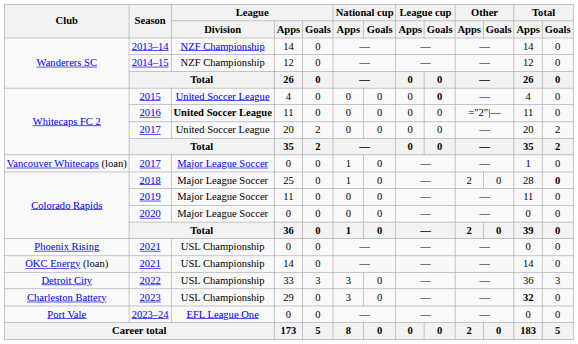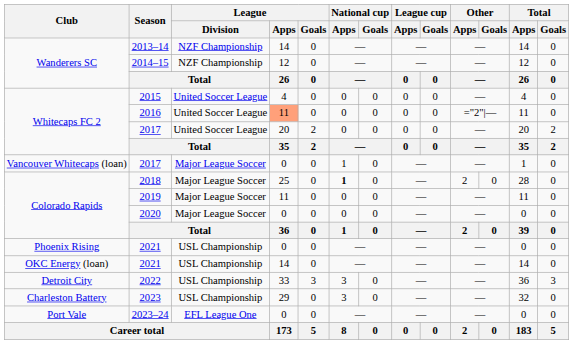(440, 96) bold -> (435, 96) normal
(223, 113) bold -> (220, 113) normal
(288, 113) no background -> (284, 113) lightsalmon background
(348, 180) normal -> (344, 180) bold
(558, 180) bold -> (553, 180) normal
(528, 297) bold -> (524, 297) normal
